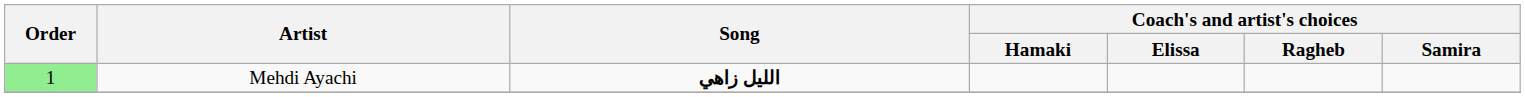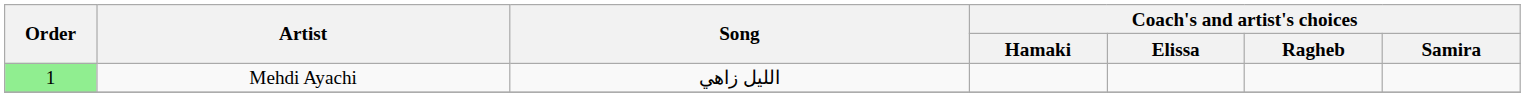(739, 78) bold -> (739, 78) normal
